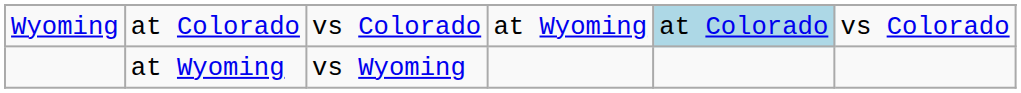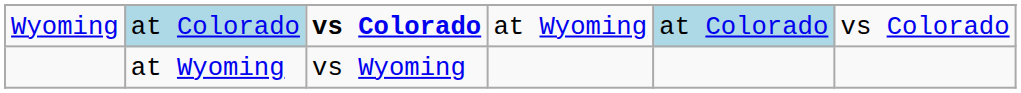(215, 26) no background -> (215, 26) lightblue background
(397, 26) normal -> (397, 26) bold
